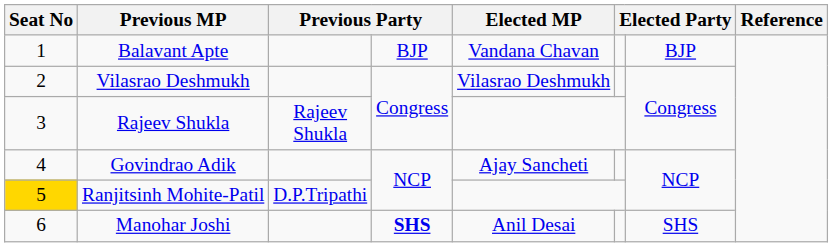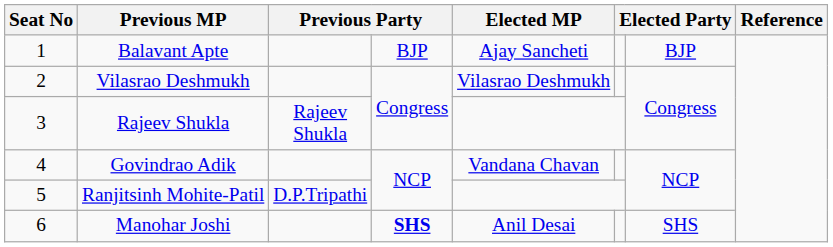(534, 50) Vandana Chavan -> (534, 50) Ajay Sancheti
(534, 164) Ajay Sancheti -> (534, 164) Vandana Chavan
(41, 195) gold background -> (41, 195) no background
